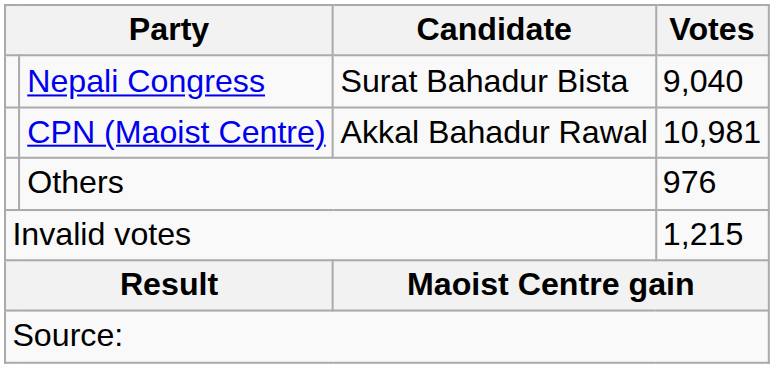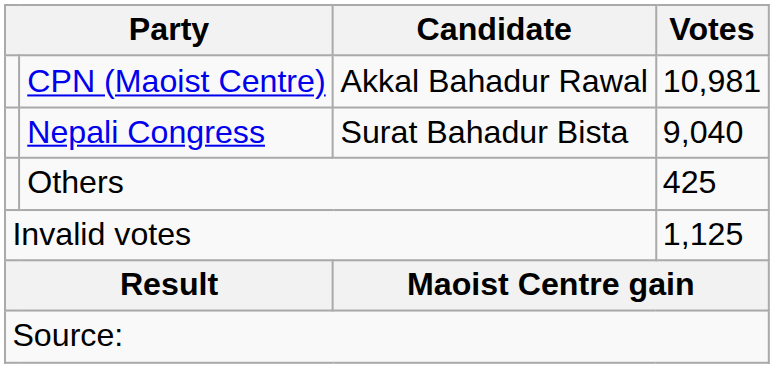rows swapped: (176, 132) <-> (146, 81)
(690, 183) 976 -> (690, 183) 425
(703, 234) 1,215 -> (703, 234) 1,125
